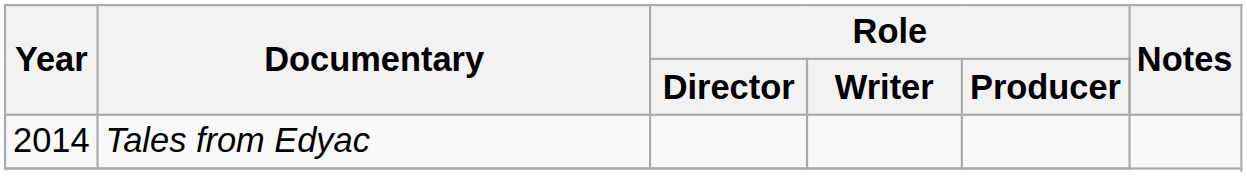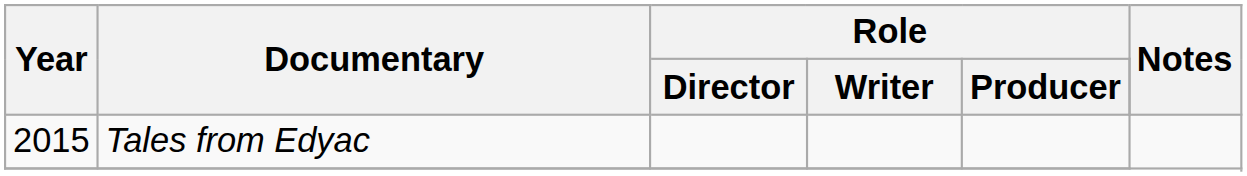(51, 140) 2014 -> (51, 140) 2015
